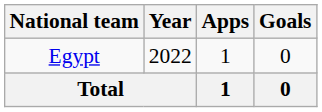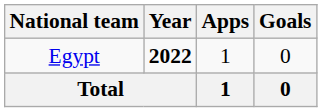(170, 55) normal -> (170, 55) bold
